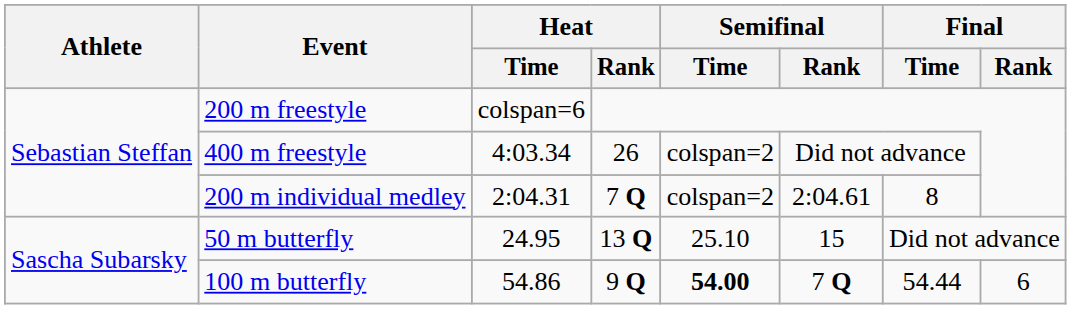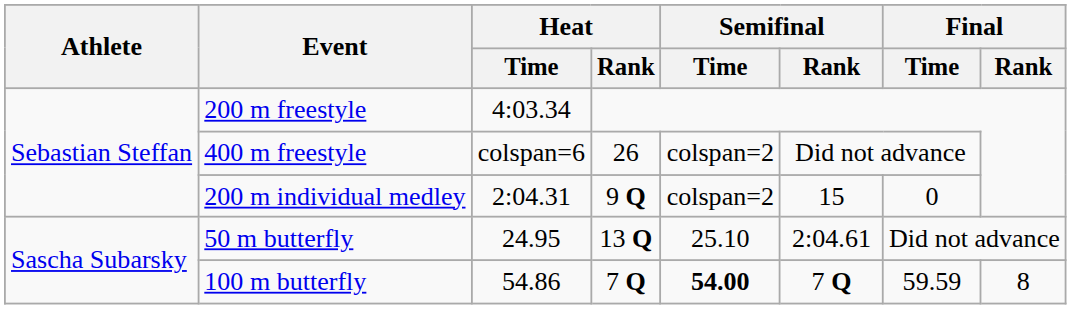(531, 110) colspan=6 -> (531, 110) 4:03.34
(531, 153) 4:03.34 -> (531, 153) colspan=6
(626, 196) 7 Q -> (626, 196) 9 Q
(831, 196) 2:04.61 -> (831, 196) 15
(932, 196) 8 -> (932, 196) 0
(831, 239) 15 -> (831, 239) 2:04.61
(626, 281) 9 Q -> (626, 281) 7 Q
(932, 281) 54.44 -> (932, 281) 59.59
(1023, 281) 6 -> (1023, 281) 8
